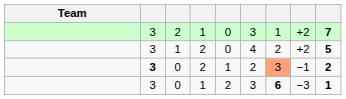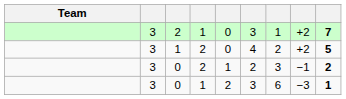(153, 68) bold -> (153, 68) normal
(278, 68) lightsalmon background -> (278, 68) no background
(278, 86) bold -> (278, 86) normal
